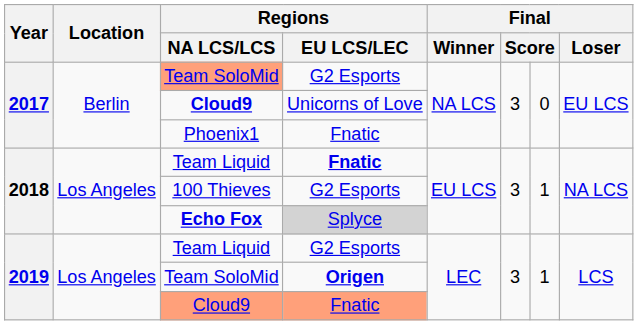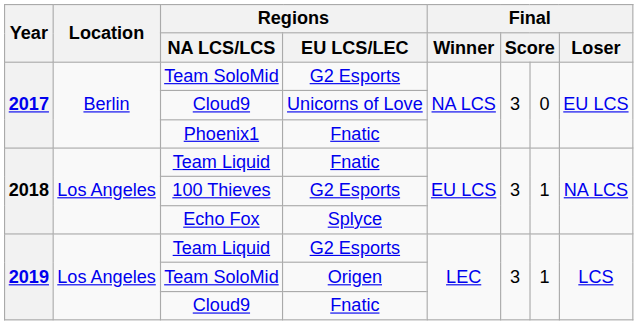(221, 76) lightsalmon background -> (221, 76) no background
(221, 104) bold -> (221, 104) normal
(355, 162) bold -> (355, 162) normal
(221, 219) bold -> (221, 219) normal
(355, 219) lightgrey background -> (355, 219) no background
(355, 276) bold -> (355, 276) normal
(221, 305) lightsalmon background -> (221, 305) no background
(355, 305) lightsalmon background -> (355, 305) no background
